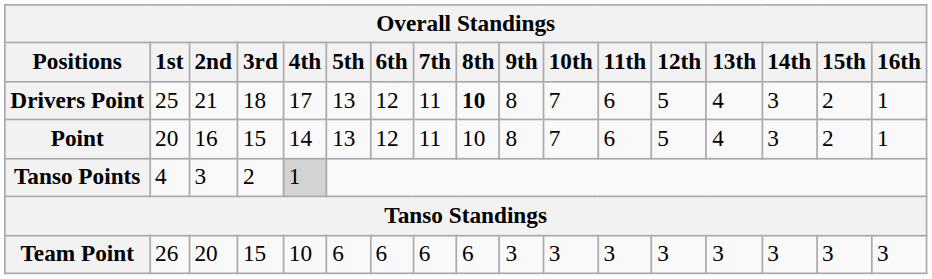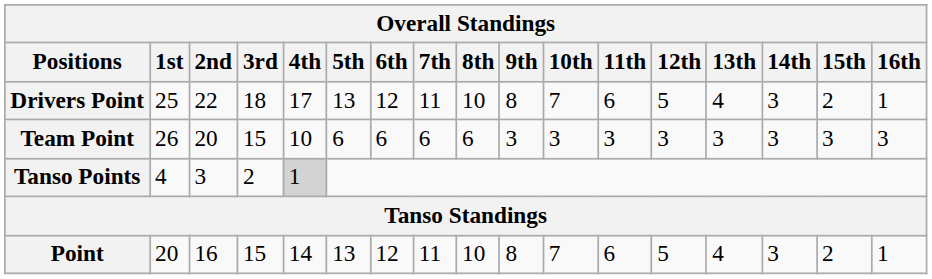(206, 100) 21 -> (206, 100) 22
(474, 100) bold -> (474, 100) normal
rows swapped: (77, 253) <-> (77, 138)
